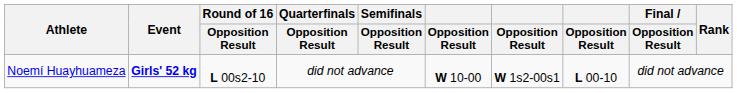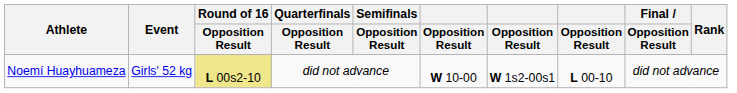(164, 72) bold -> (162, 72) normal
(238, 78) no background -> (233, 78) khaki background
